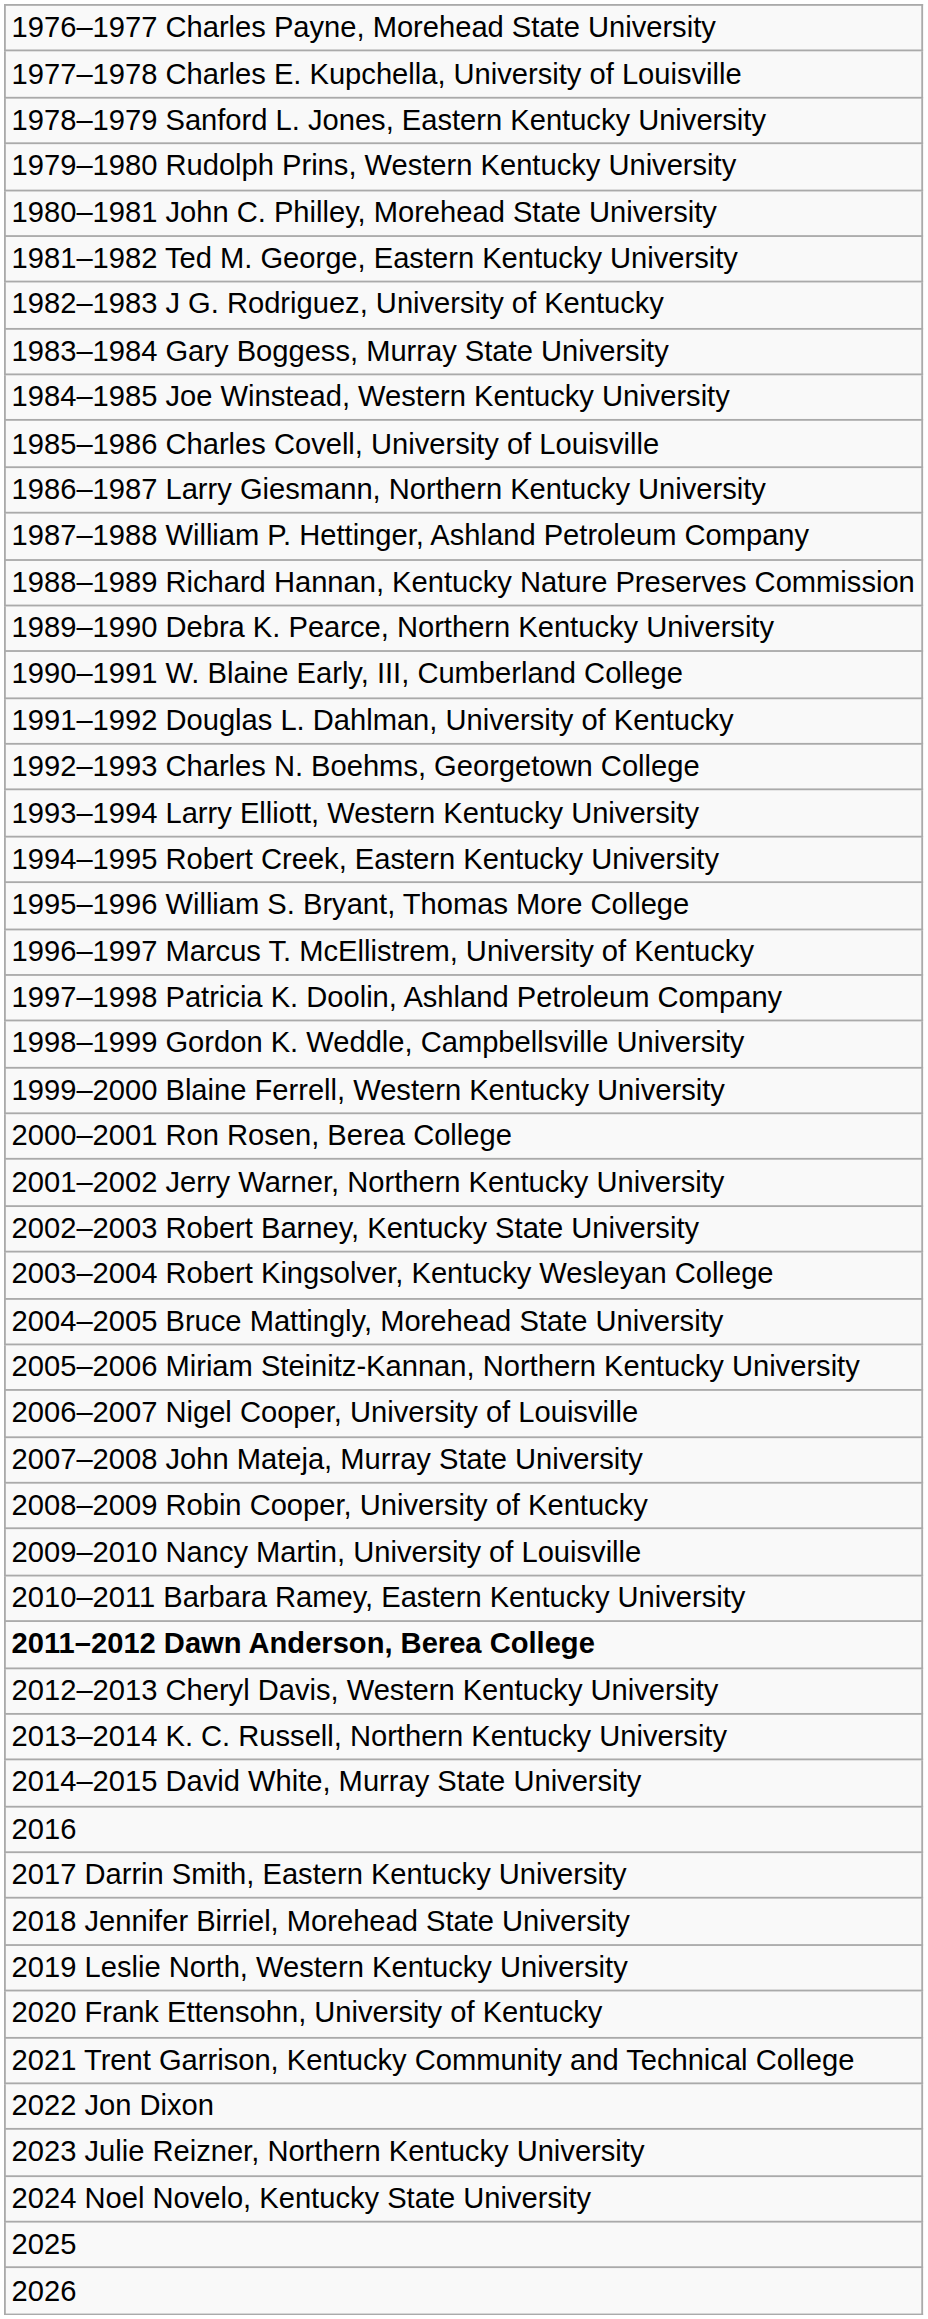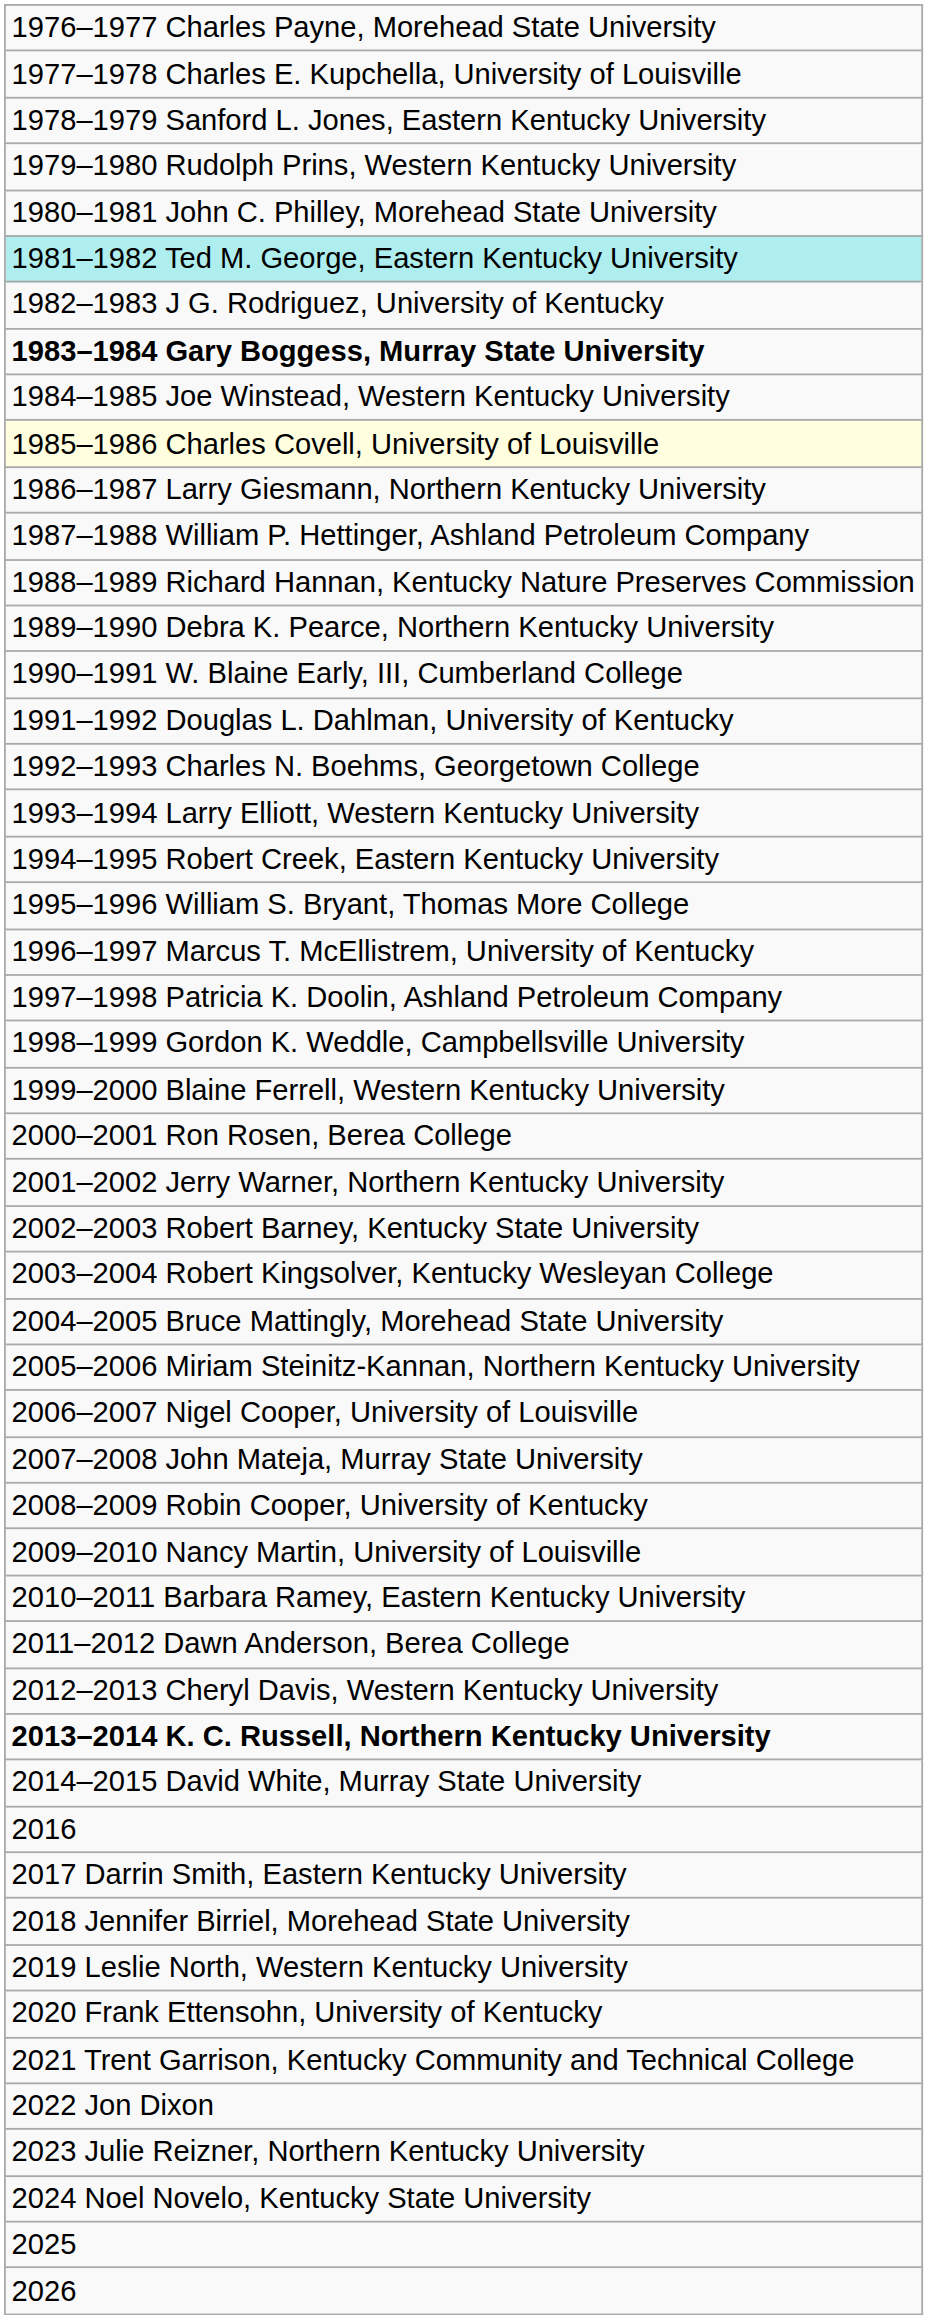(375, 258) no background -> (375, 258) paleturquoise background
(340, 350) normal -> (358, 350) bold
(335, 443) no background -> (335, 443) lightyellow background
(303, 1643) bold -> (291, 1643) normal
(369, 1736) normal -> (391, 1736) bold
